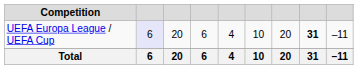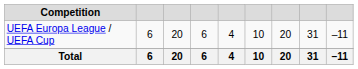(150, 34) lavender background -> (150, 34) no background
(313, 34) bold -> (313, 34) normal
